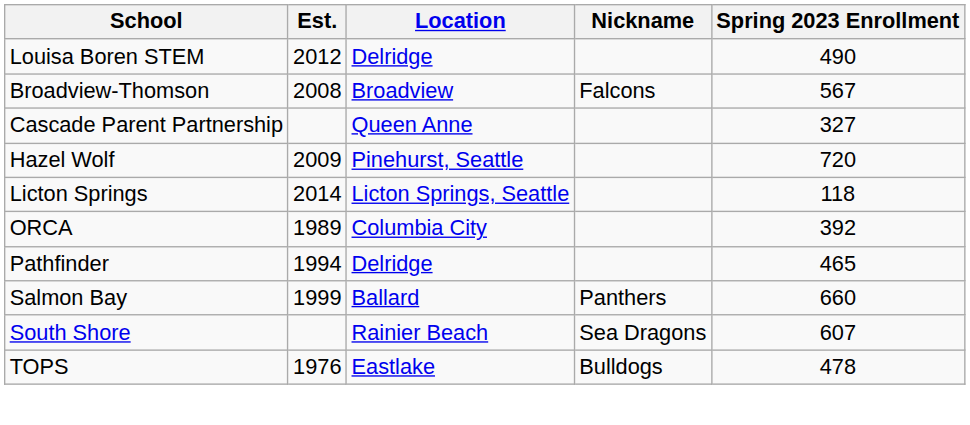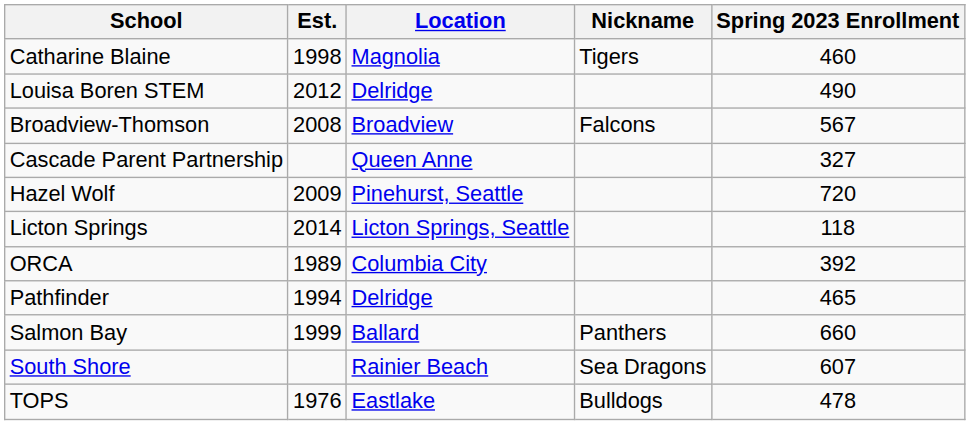+ row: (90, 56)
